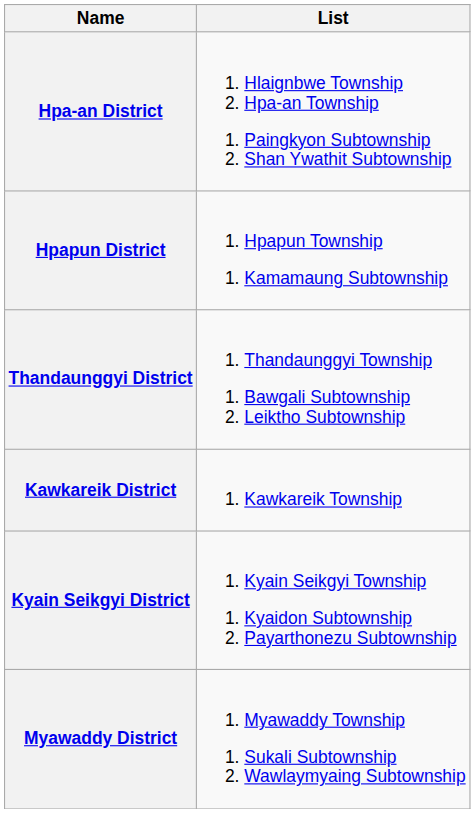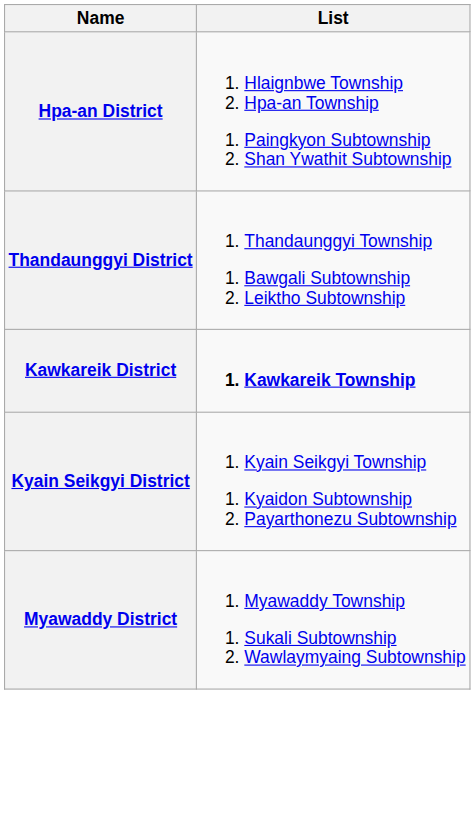- row: (101, 250)
(333, 500) normal -> (333, 380) bold
